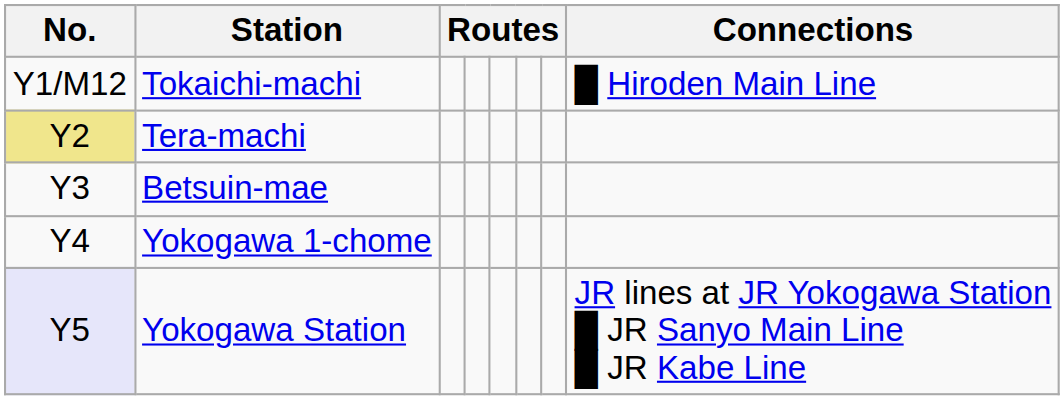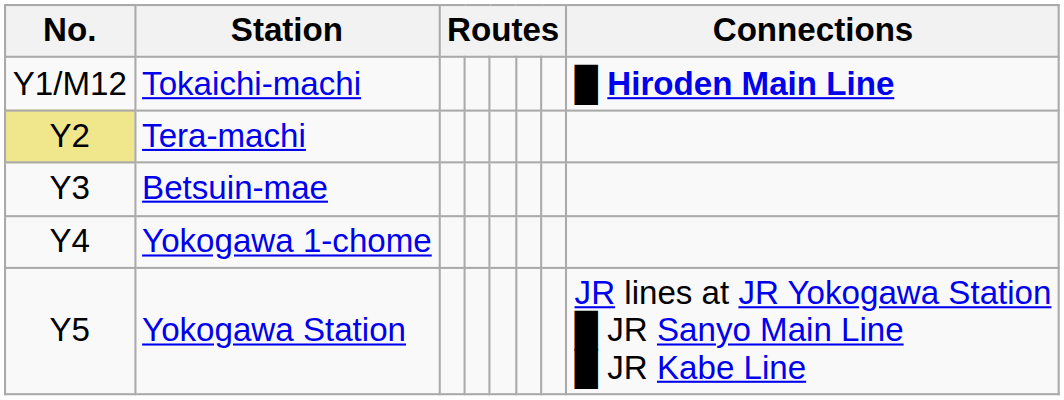(725, 83) normal -> (734, 83) bold
(70, 330) lavender background -> (70, 330) no background
